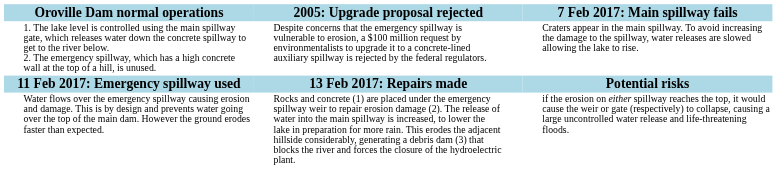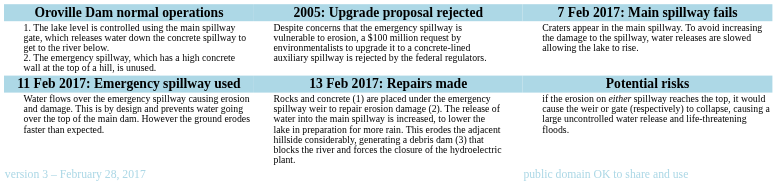+ row: (75, 175)
